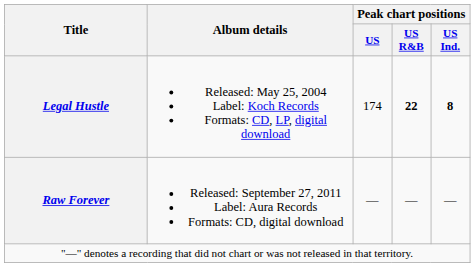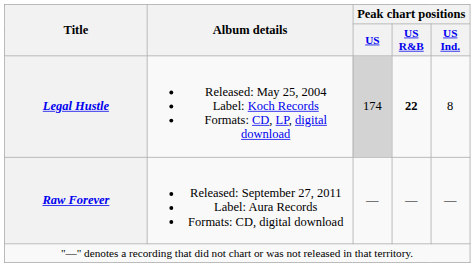(372, 106) no background -> (372, 106) lightgrey background
(450, 106) bold -> (450, 106) normal
